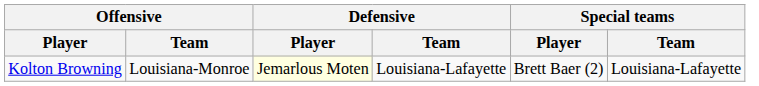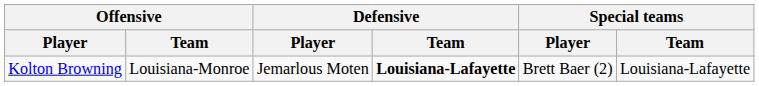(313, 68) lightyellow background -> (313, 68) no background
(441, 68) normal -> (446, 68) bold
